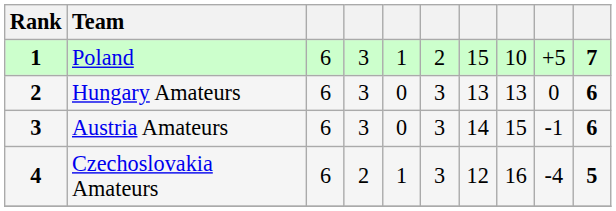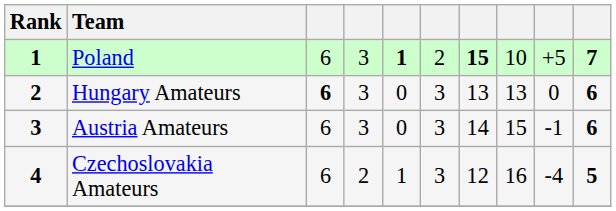(402, 57) normal -> (402, 57) bold
(478, 57) normal -> (478, 57) bold
(326, 92) normal -> (326, 92) bold
